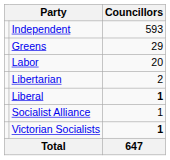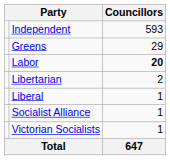(157, 63) normal -> (157, 63) bold
(160, 96) bold -> (160, 96) normal
(160, 130) bold -> (160, 130) normal
